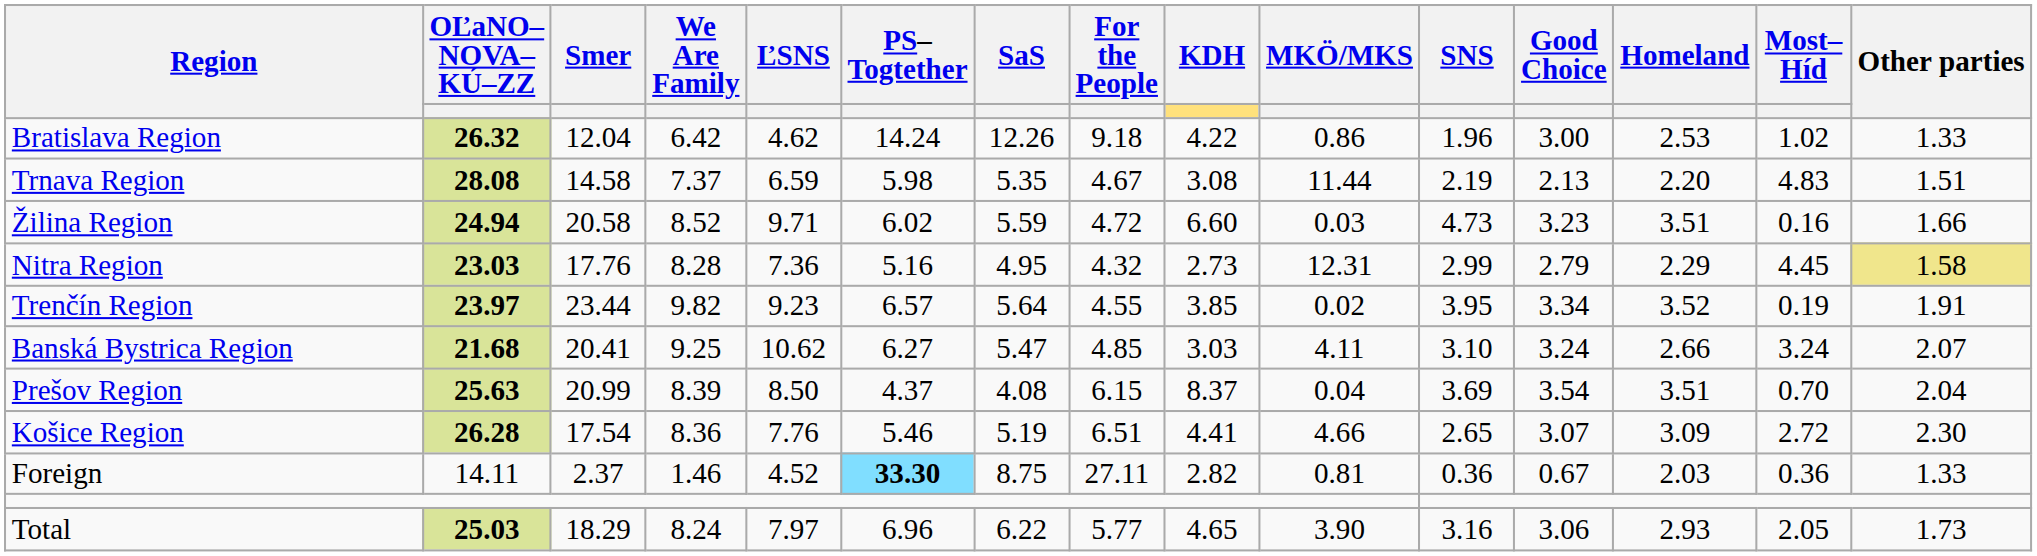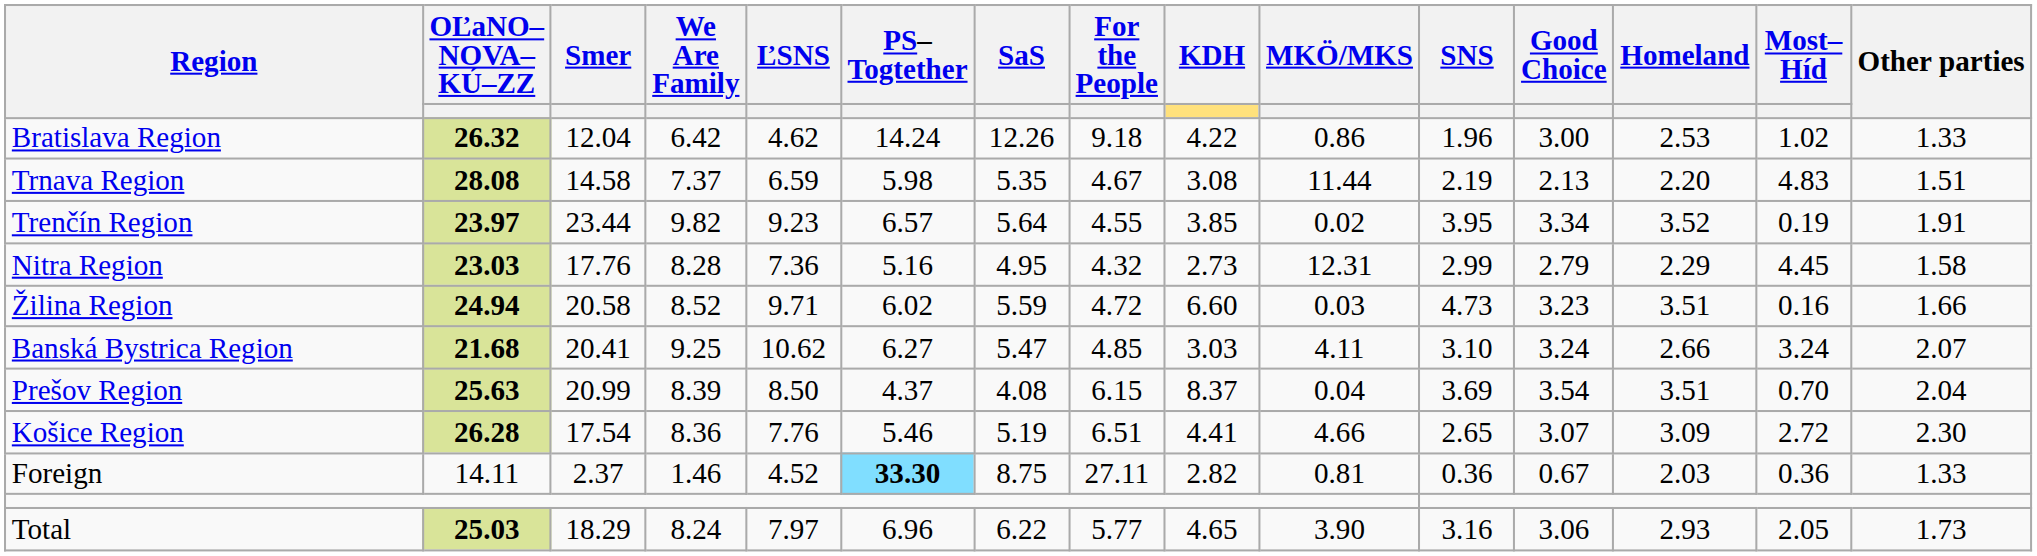rows swapped: (102, 306) <-> (92, 222)
(1941, 264) khaki background -> (1941, 264) no background
